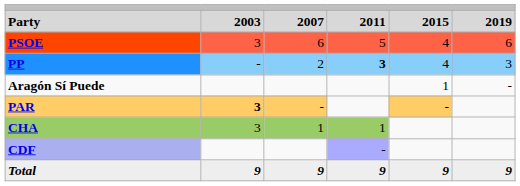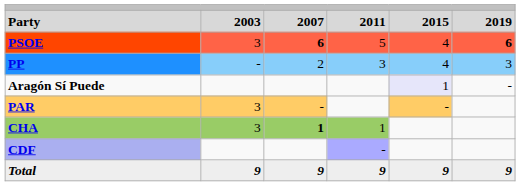(321, 42) normal -> (321, 42) bold
(509, 42) normal -> (509, 42) bold
(382, 63) bold -> (382, 63) normal
(446, 85) no background -> (446, 85) lavender background
(257, 106) bold -> (257, 106) normal
(321, 127) normal -> (321, 127) bold
